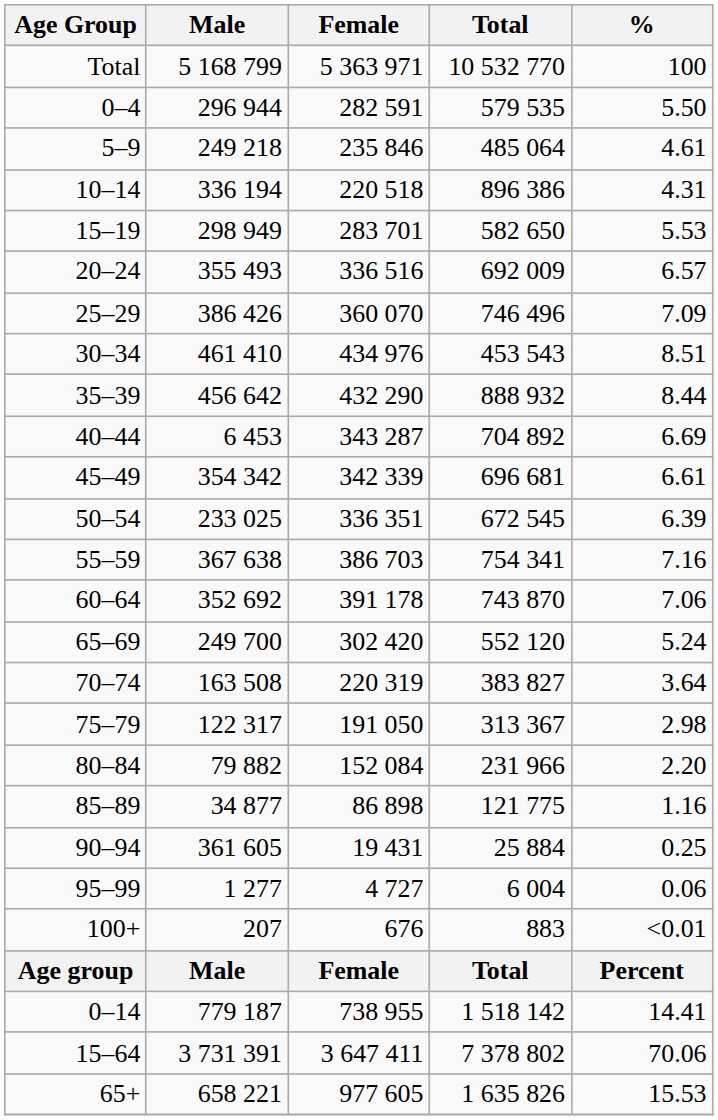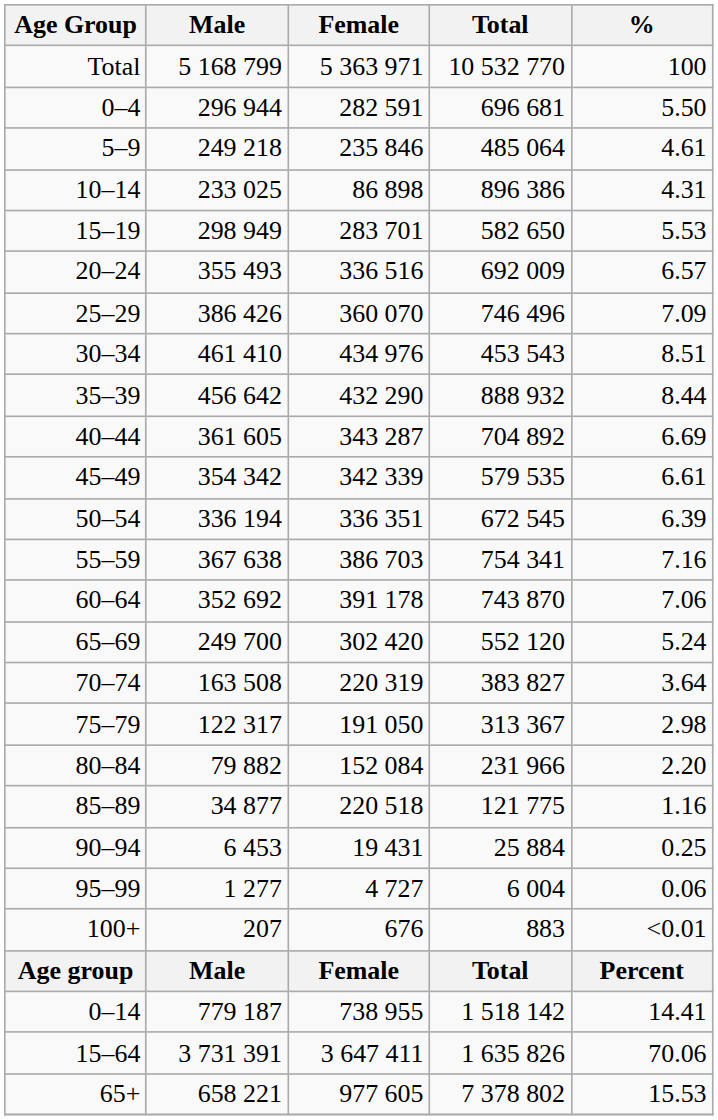(523, 107) 579 535 -> (523, 107) 696 681
(240, 189) 336 194 -> (240, 189) 233 025
(381, 189) 220 518 -> (388, 189) 86 898
(253, 436) 6 453 -> (240, 436) 361 605
(523, 477) 696 681 -> (523, 477) 579 535
(240, 518) 233 025 -> (240, 518) 336 194
(388, 806) 86 898 -> (381, 806) 220 518
(240, 847) 361 605 -> (253, 847) 6 453
(513, 1052) 7 378 802 -> (513, 1052) 1 635 826
(513, 1093) 1 635 826 -> (513, 1093) 7 378 802
